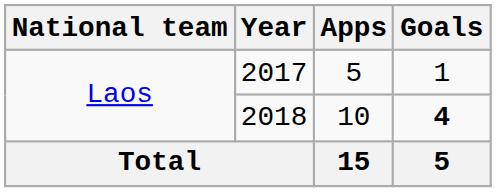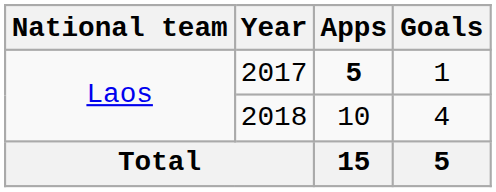(354, 73) normal -> (354, 73) bold
(442, 118) bold -> (442, 118) normal
